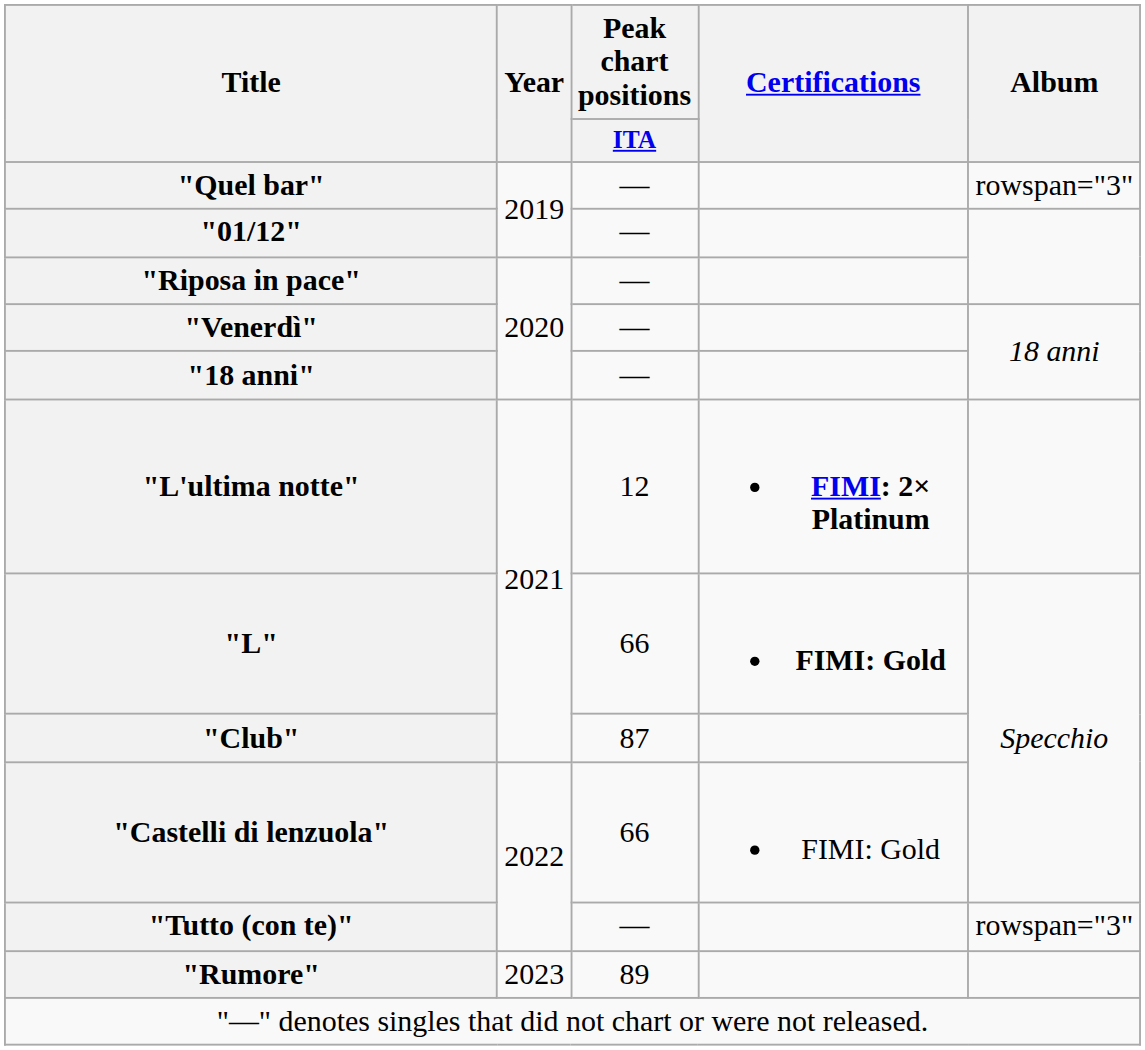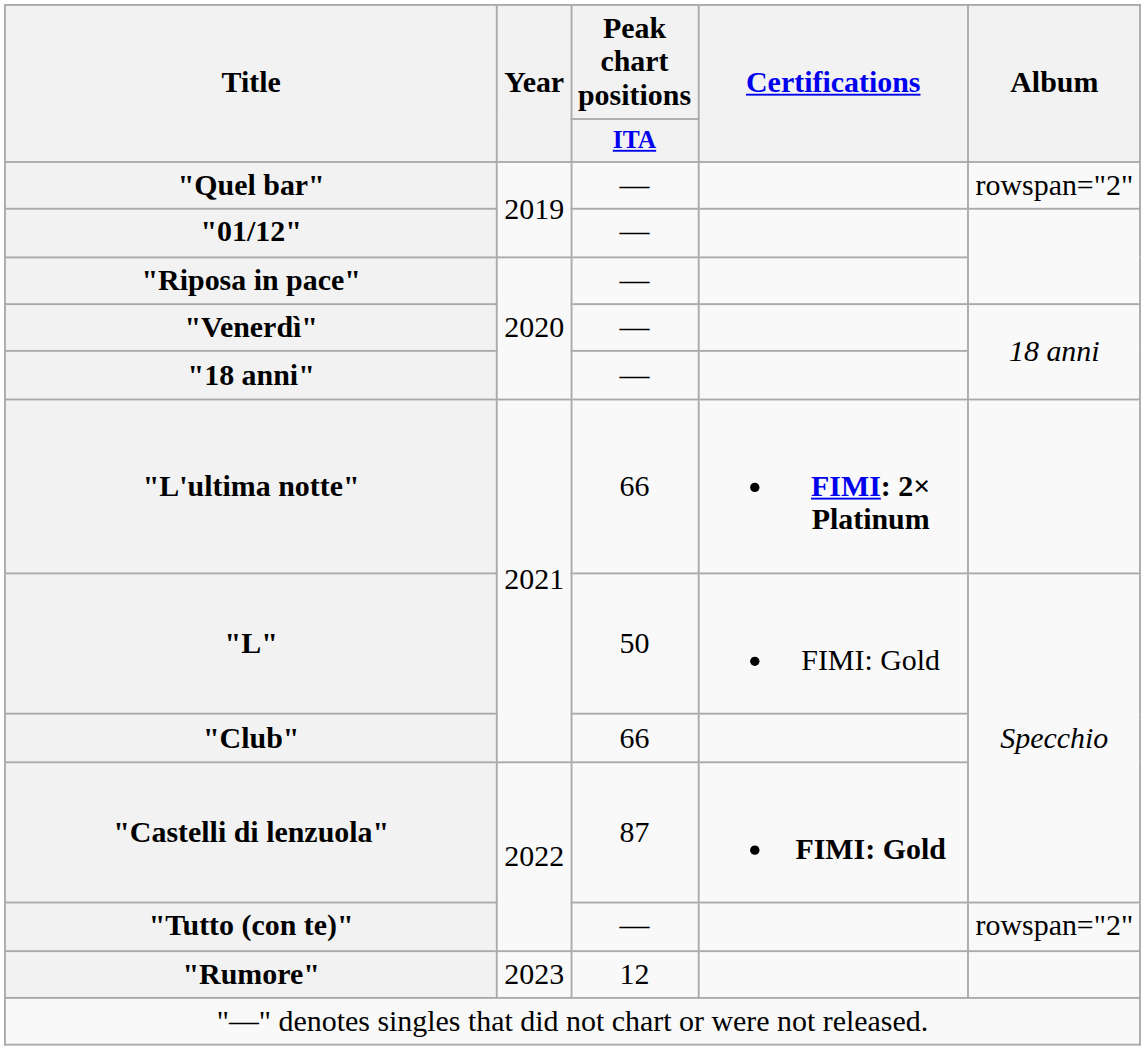(1054, 184) rowspan="3" -> (1054, 184) rowspan="2"
(635, 485) 12 -> (635, 485) 66
(635, 643) 66 -> (635, 643) 50
(833, 661) bold -> (833, 661) normal
(635, 737) 87 -> (635, 737) 66
(635, 831) 66 -> (635, 831) 87
(833, 849) normal -> (833, 849) bold
(1054, 926) rowspan="3" -> (1054, 926) rowspan="2"
(635, 973) 89 -> (635, 973) 12
